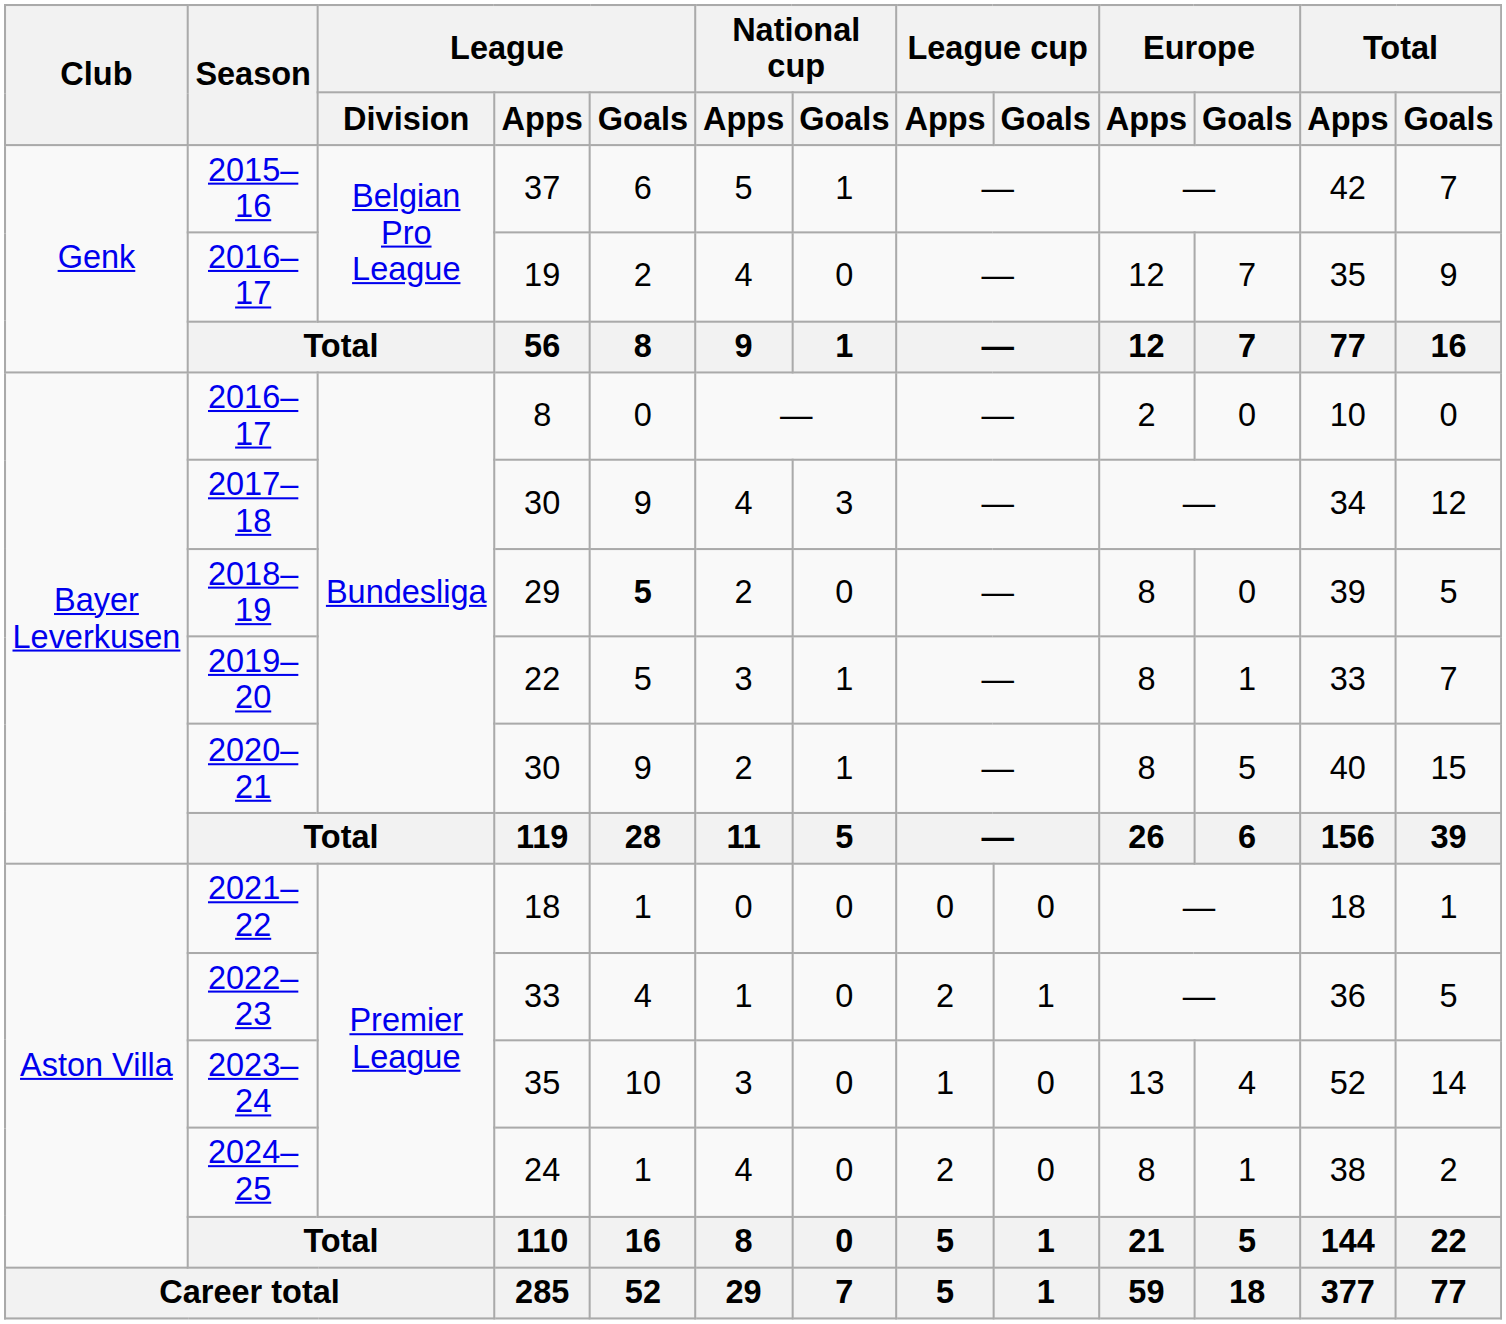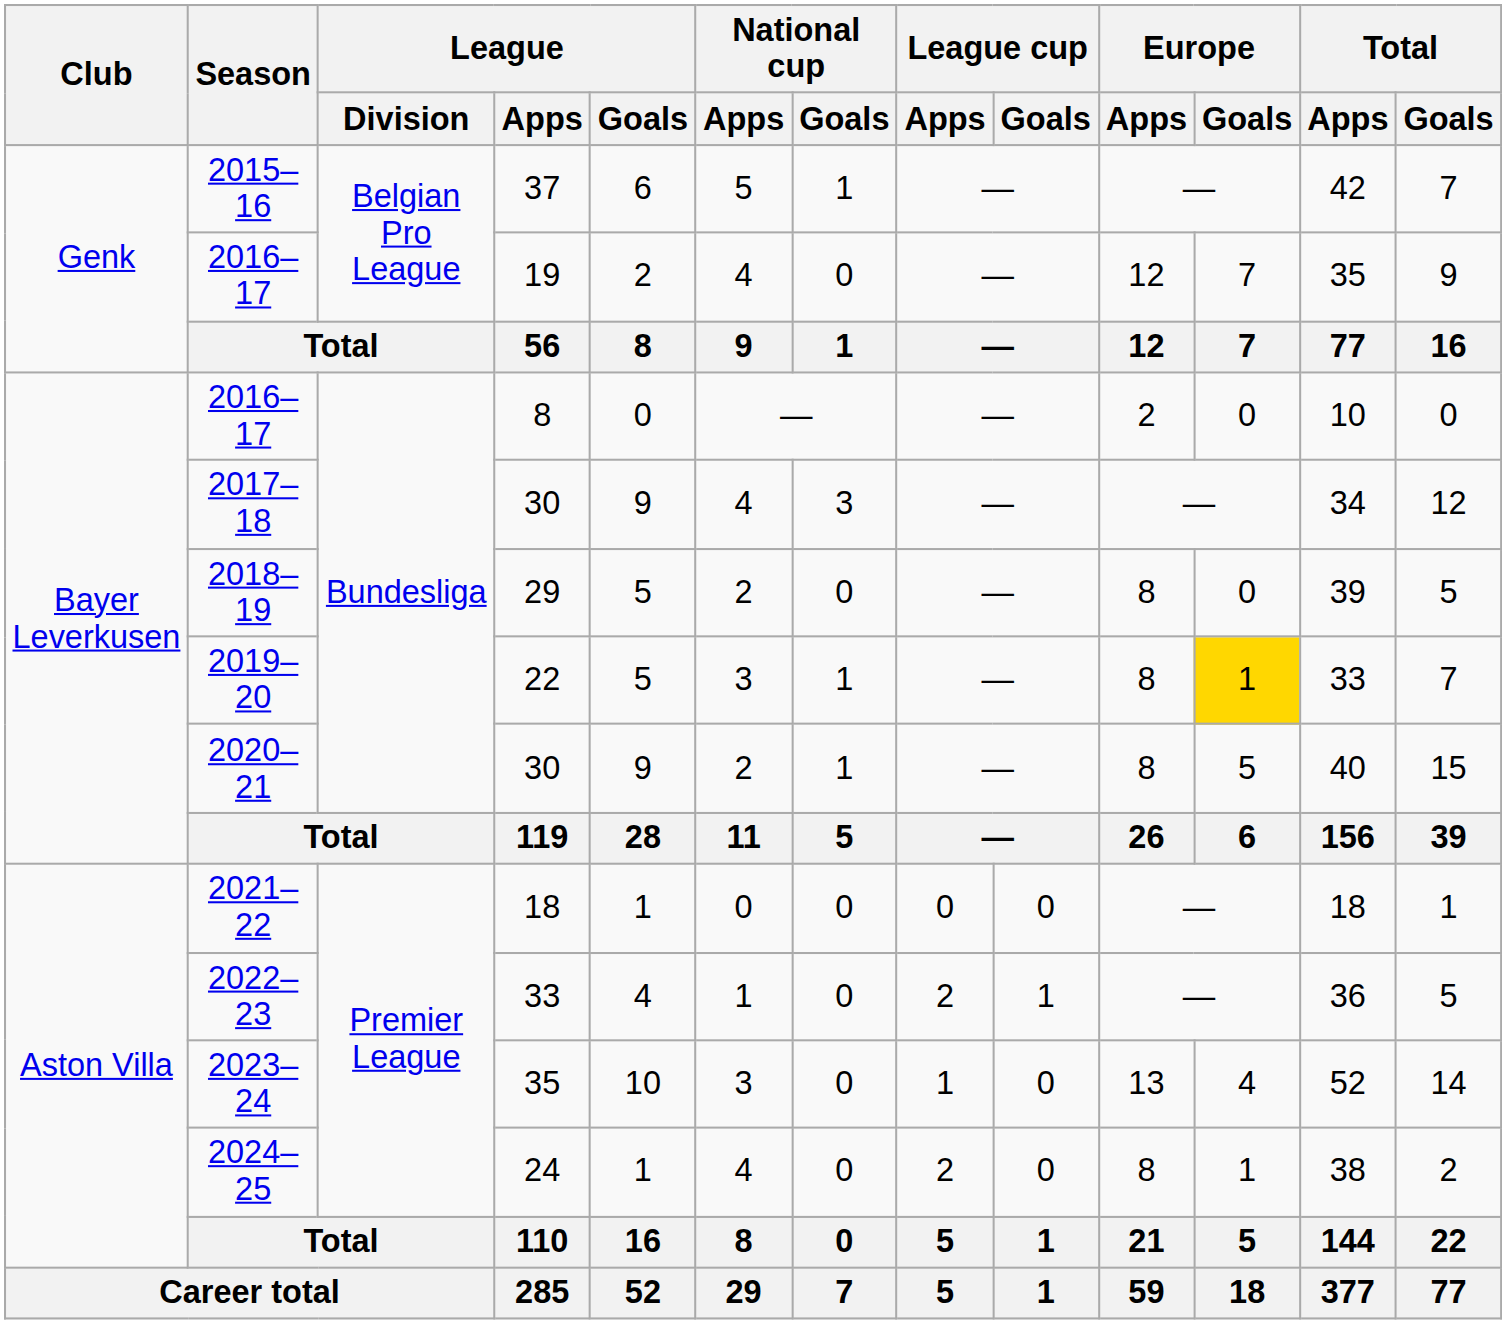(643, 591) bold -> (643, 591) normal
(1247, 679) no background -> (1247, 679) gold background
